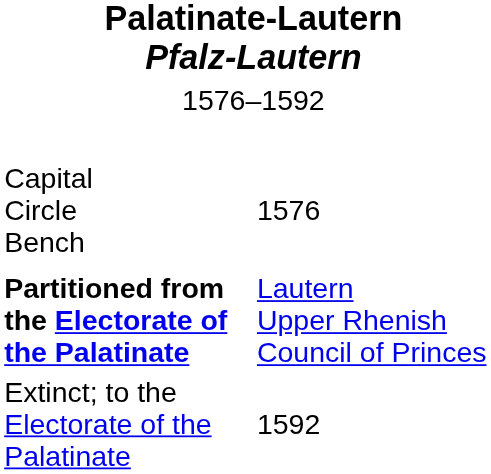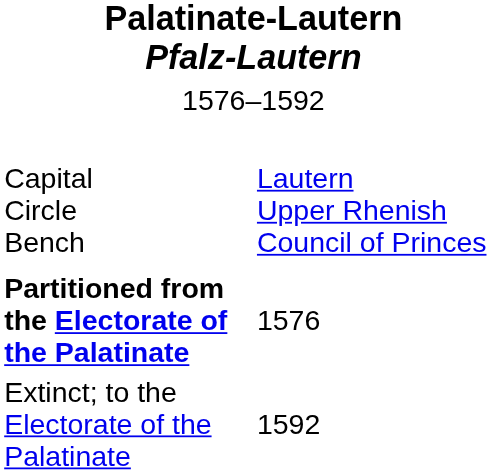(289, 210) 1576 -> (372, 210) Lautern Upper Rhenish Council of Princes
(372, 321) Lautern Upper Rhenish Council of Princes -> (289, 321) 1576
